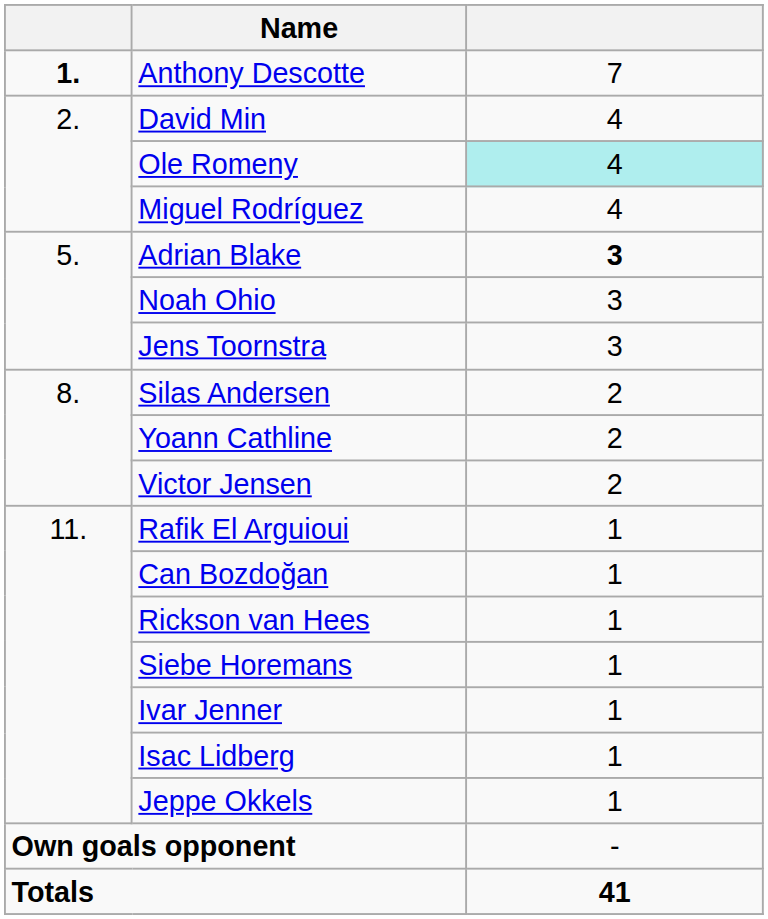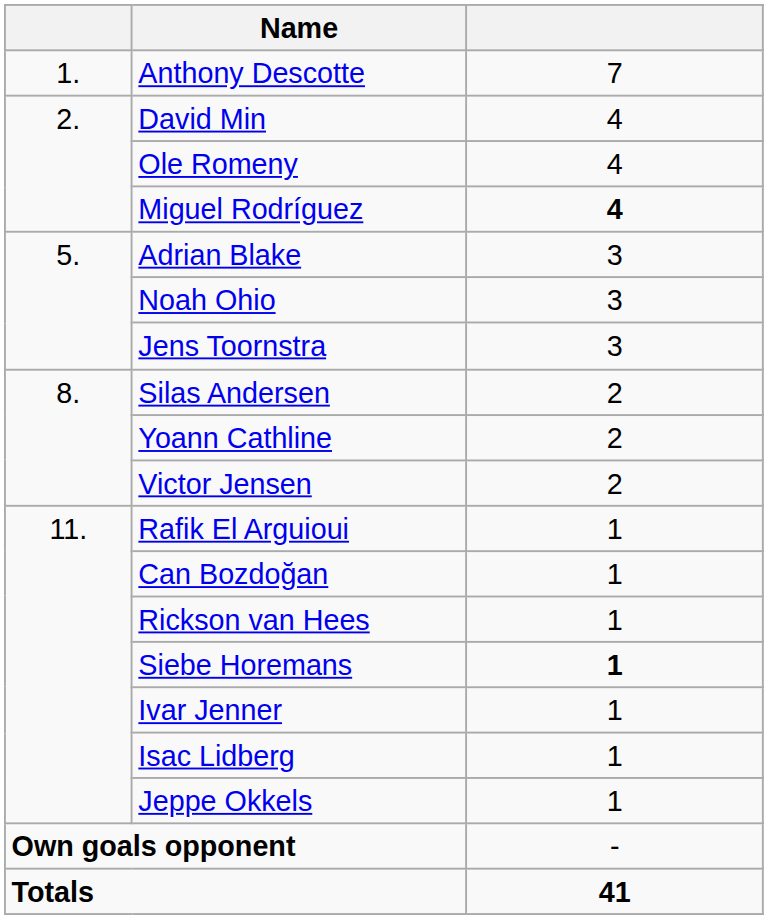(68, 73) bold -> (68, 73) normal
(615, 164) paleturquoise background -> (615, 164) no background
(615, 210) normal -> (615, 210) bold
(615, 255) bold -> (615, 255) normal
(615, 665) normal -> (615, 665) bold
